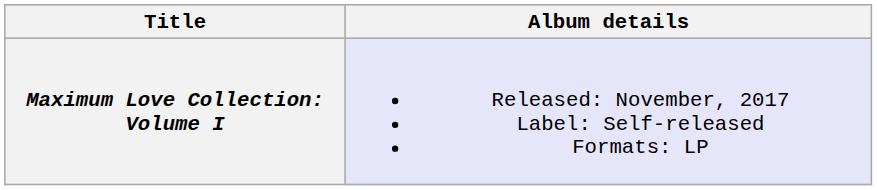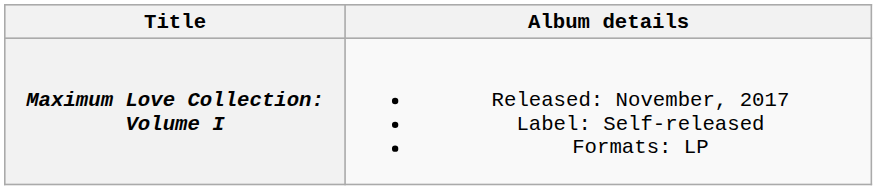(609, 124) lavender background -> (609, 124) no background
